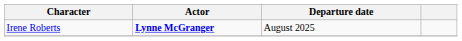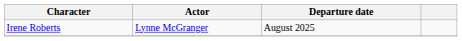(175, 28) bold -> (172, 28) normal
